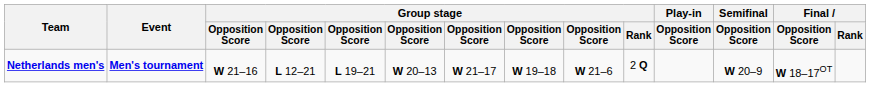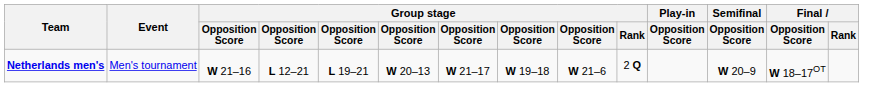(156, 66) bold -> (153, 66) normal
